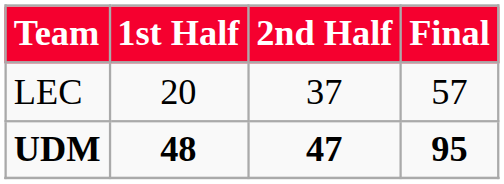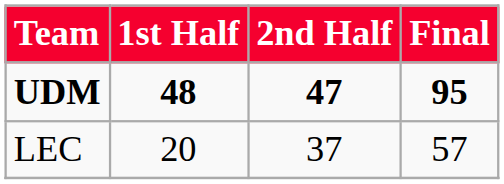rows swapped: (48, 91) <-> (57, 148)
